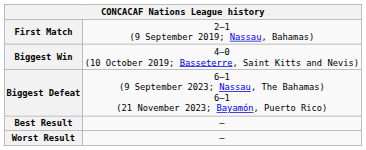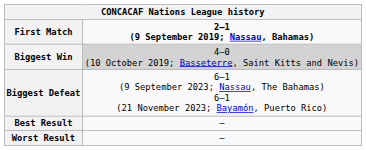(222, 31) normal -> (222, 31) bold
(222, 57) no background -> (222, 57) lightgrey background
